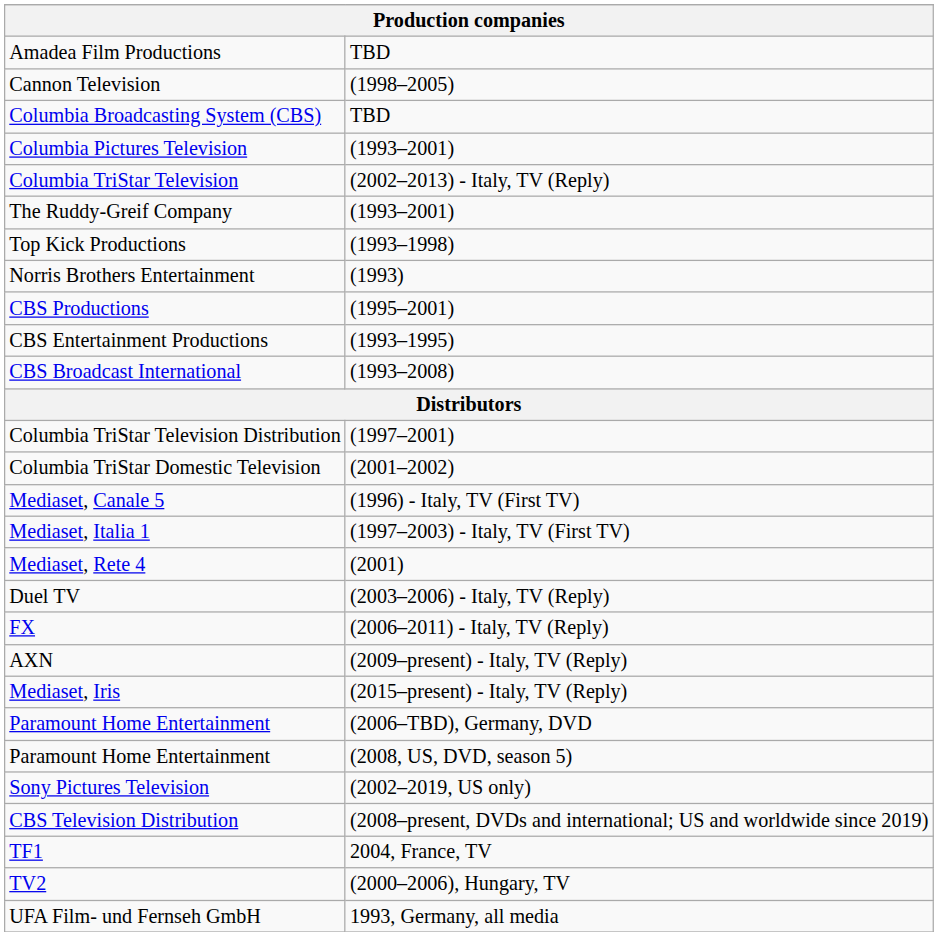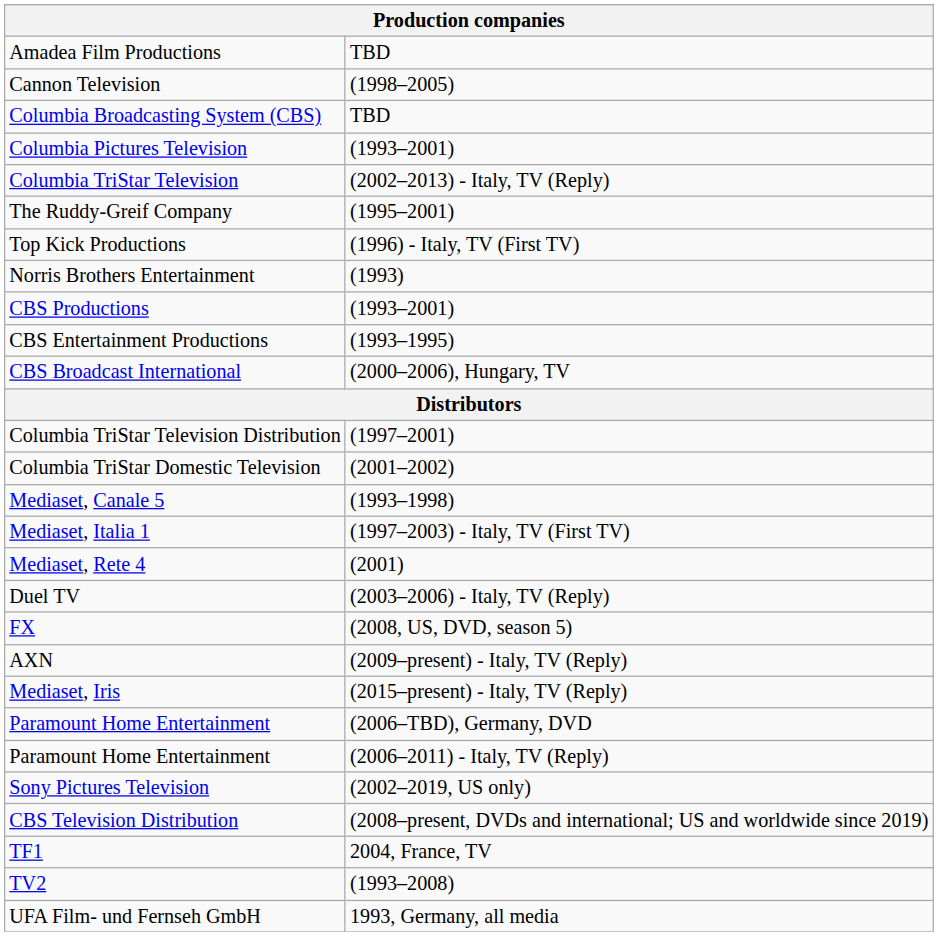(402, 212) (1993–2001) -> (402, 212) (1995–2001)
(402, 244) (1993–1998) -> (465, 244) (1996) - Italy, TV (First TV)
(402, 308) (1995–2001) -> (402, 308) (1993–2001)
(402, 372) (1993–2008) -> (460, 372) (2000–2006), Hungary, TV
(465, 500) (1996) - Italy, TV (First TV) -> (402, 500) (1993–1998)
(479, 627) (2006–2011) - Italy, TV (Reply) -> (461, 627) (2008, US, DVD, season 5)
(461, 755) (2008, US, DVD, season 5) -> (479, 755) (2006–2011) - Italy, TV (Reply)
(460, 883) (2000–2006), Hungary, TV -> (402, 883) (1993–2008)
